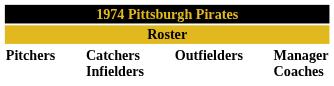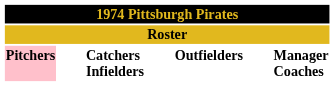(31, 55) no background -> (31, 55) pink background
